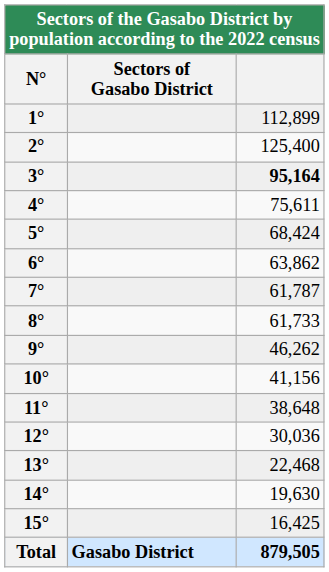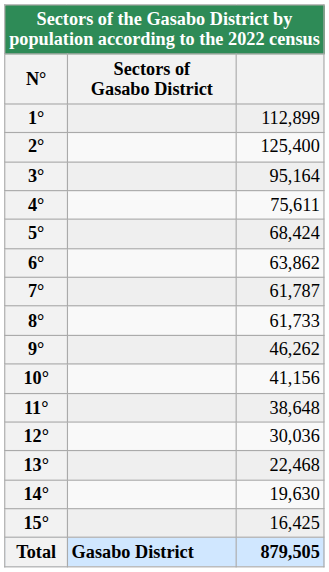(295, 175) bold -> (295, 175) normal
